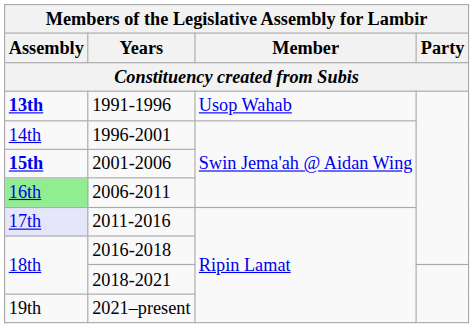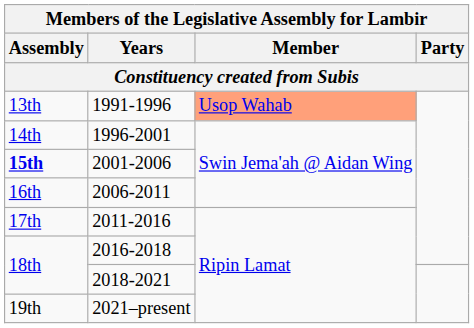(26, 105) bold -> (25, 105) normal
(245, 105) no background -> (245, 105) lightsalmon background
(25, 192) lightgreen background -> (25, 192) no background
(25, 221) lavender background -> (25, 221) no background
